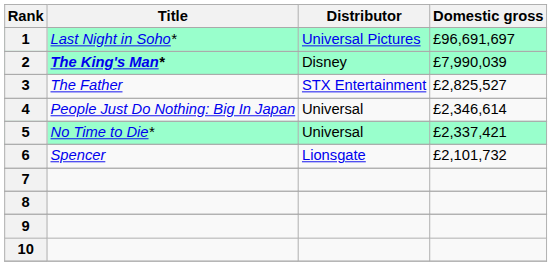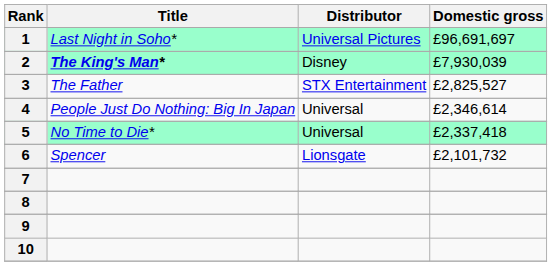(470, 62) £7,990,039 -> (470, 62) £7,930,039
(470, 132) £2,337,421 -> (470, 132) £2,337,418
